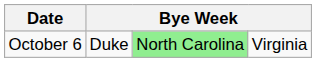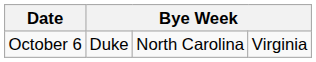(190, 44) lightgreen background -> (190, 44) no background
